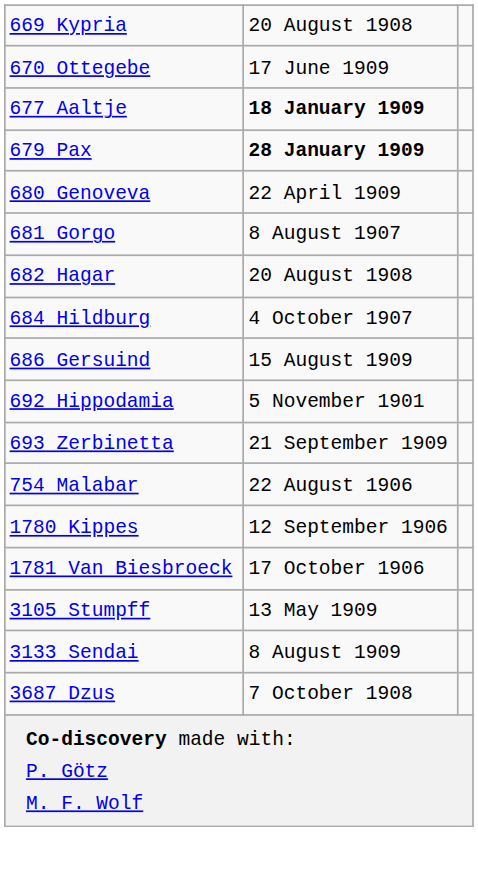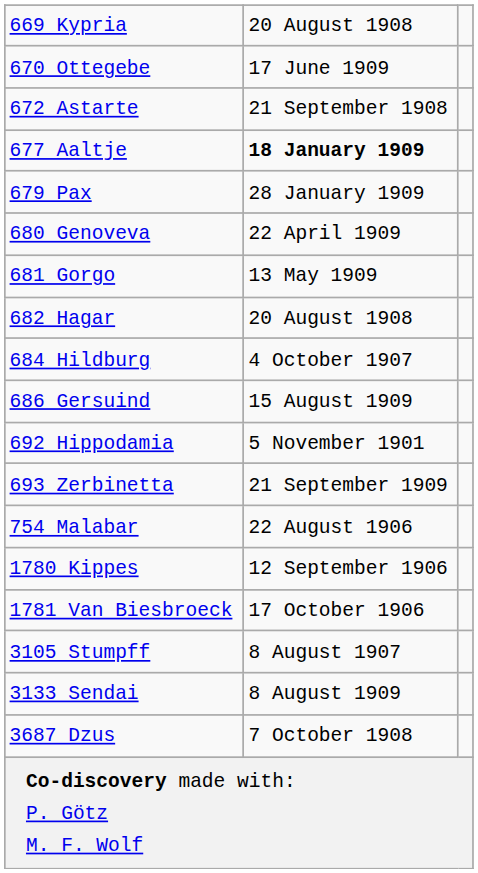+ row: (74, 109)
(336, 151) bold -> (336, 192) normal
(325, 234) 8 August 1907 -> (313, 276) 13 May 1909
(313, 610) 13 May 1909 -> (325, 652) 8 August 1907
